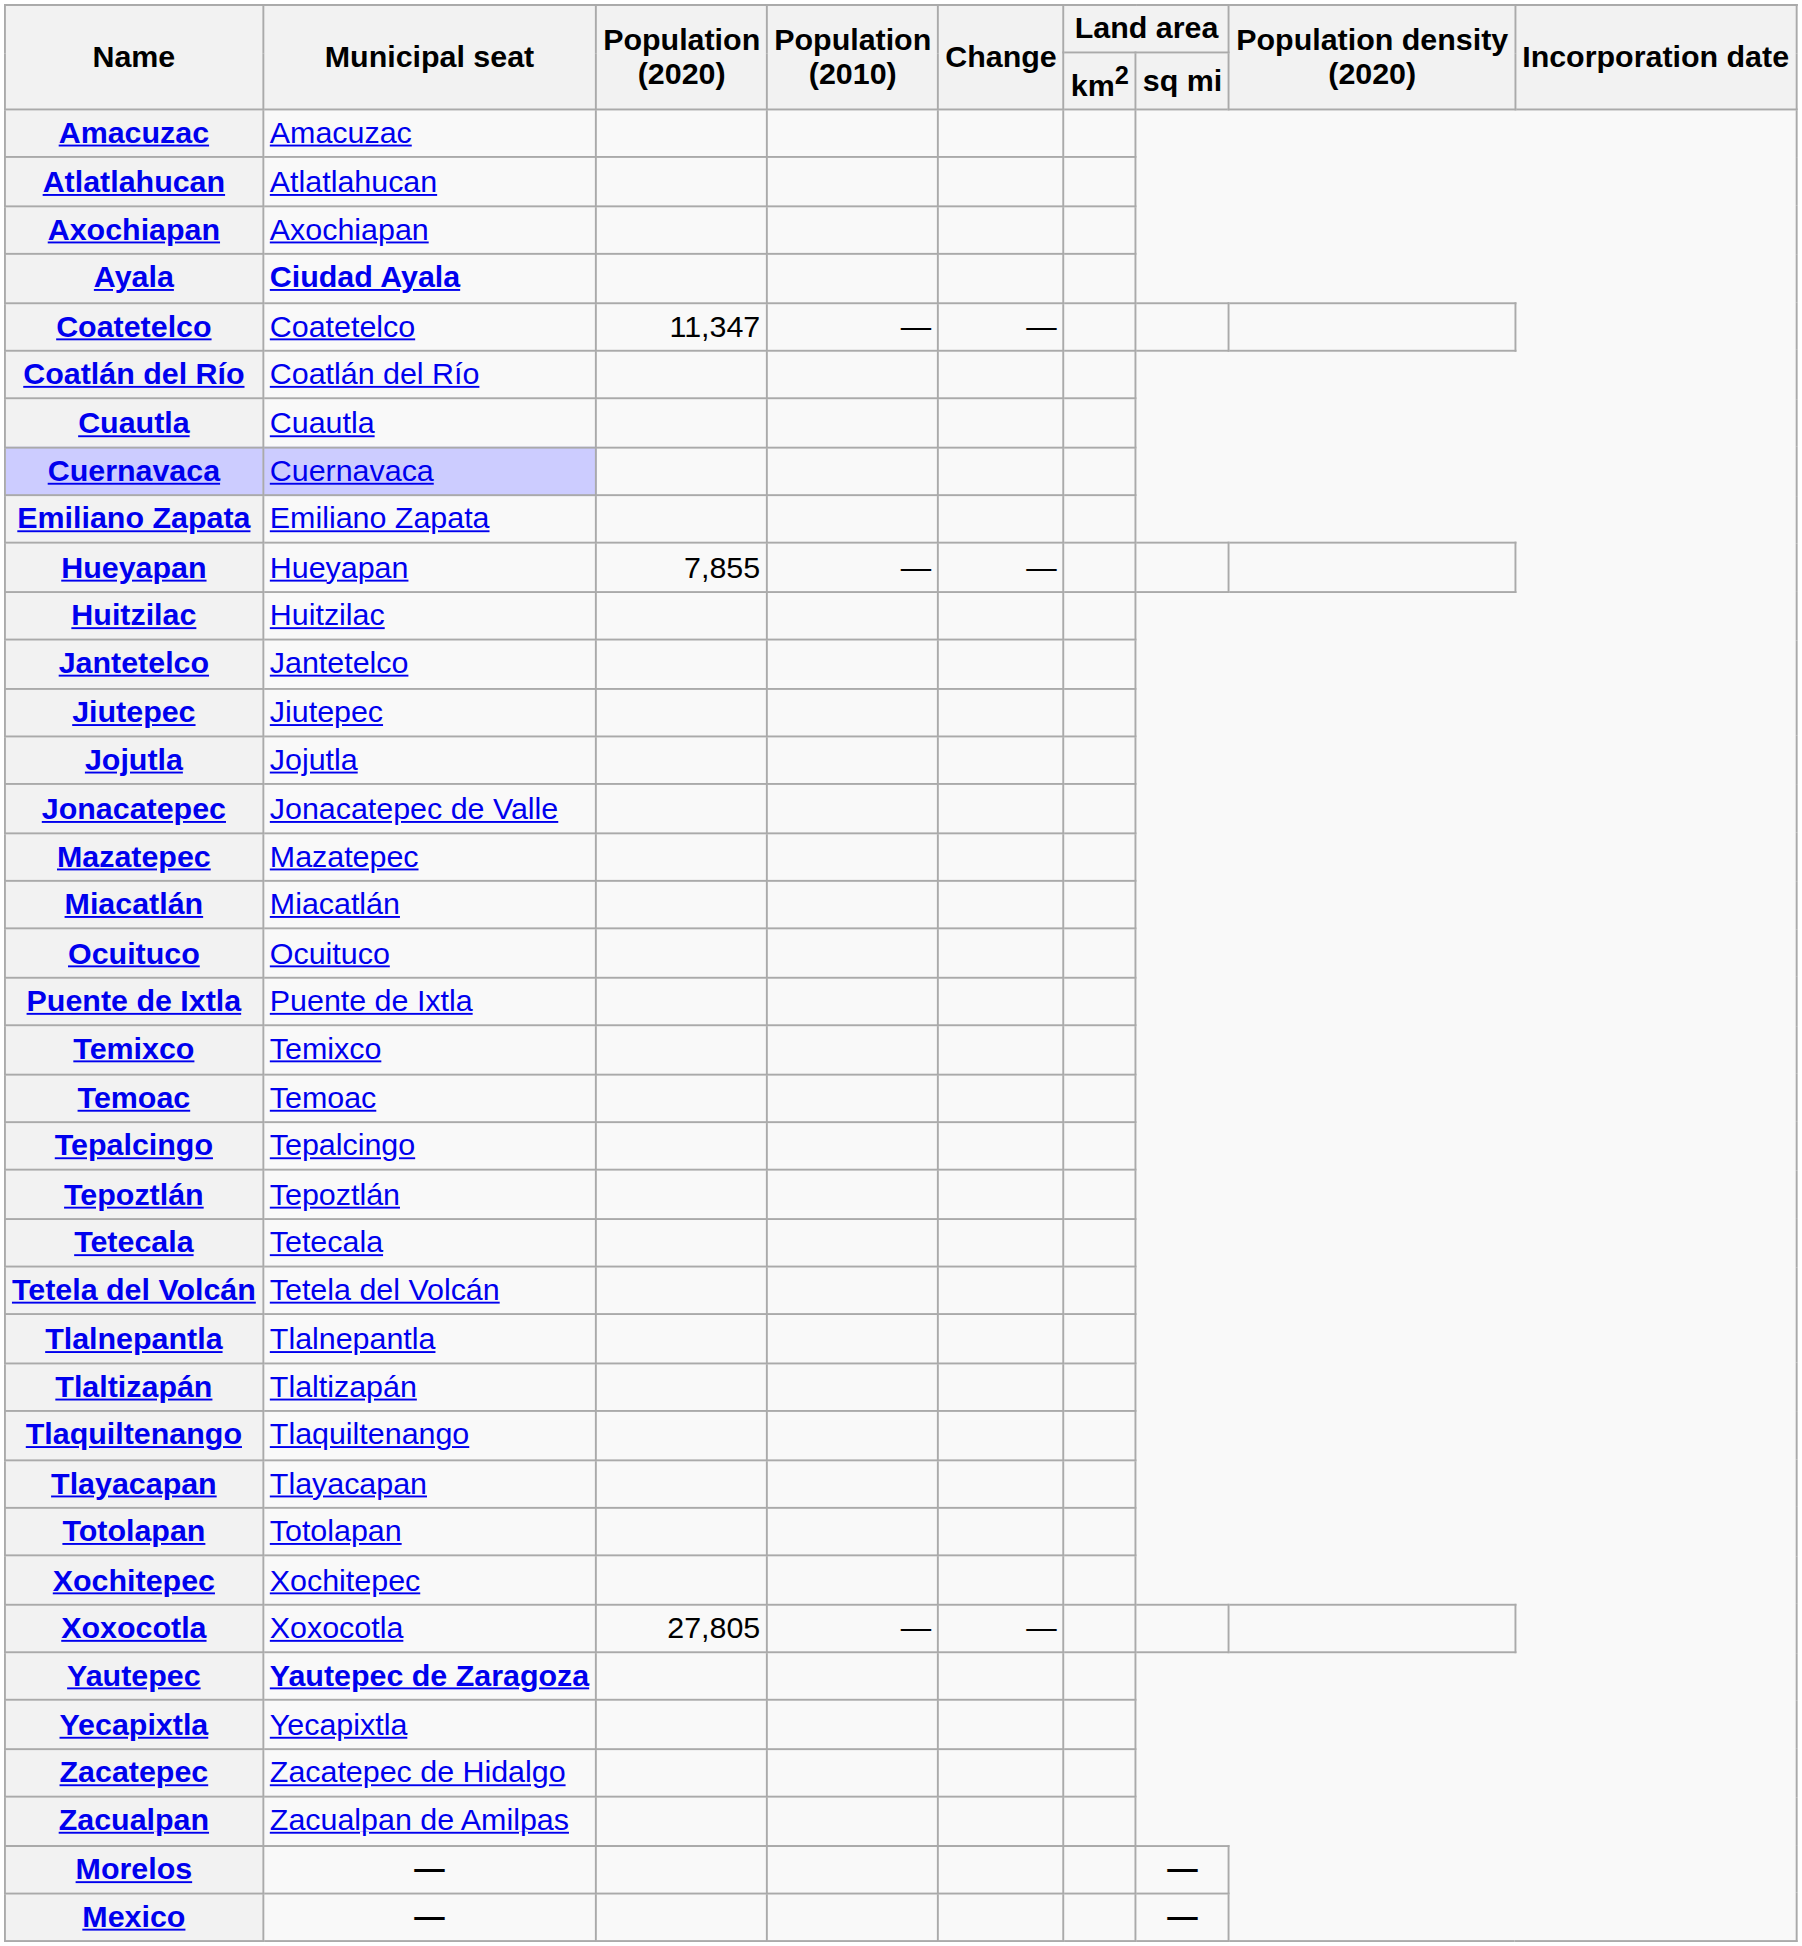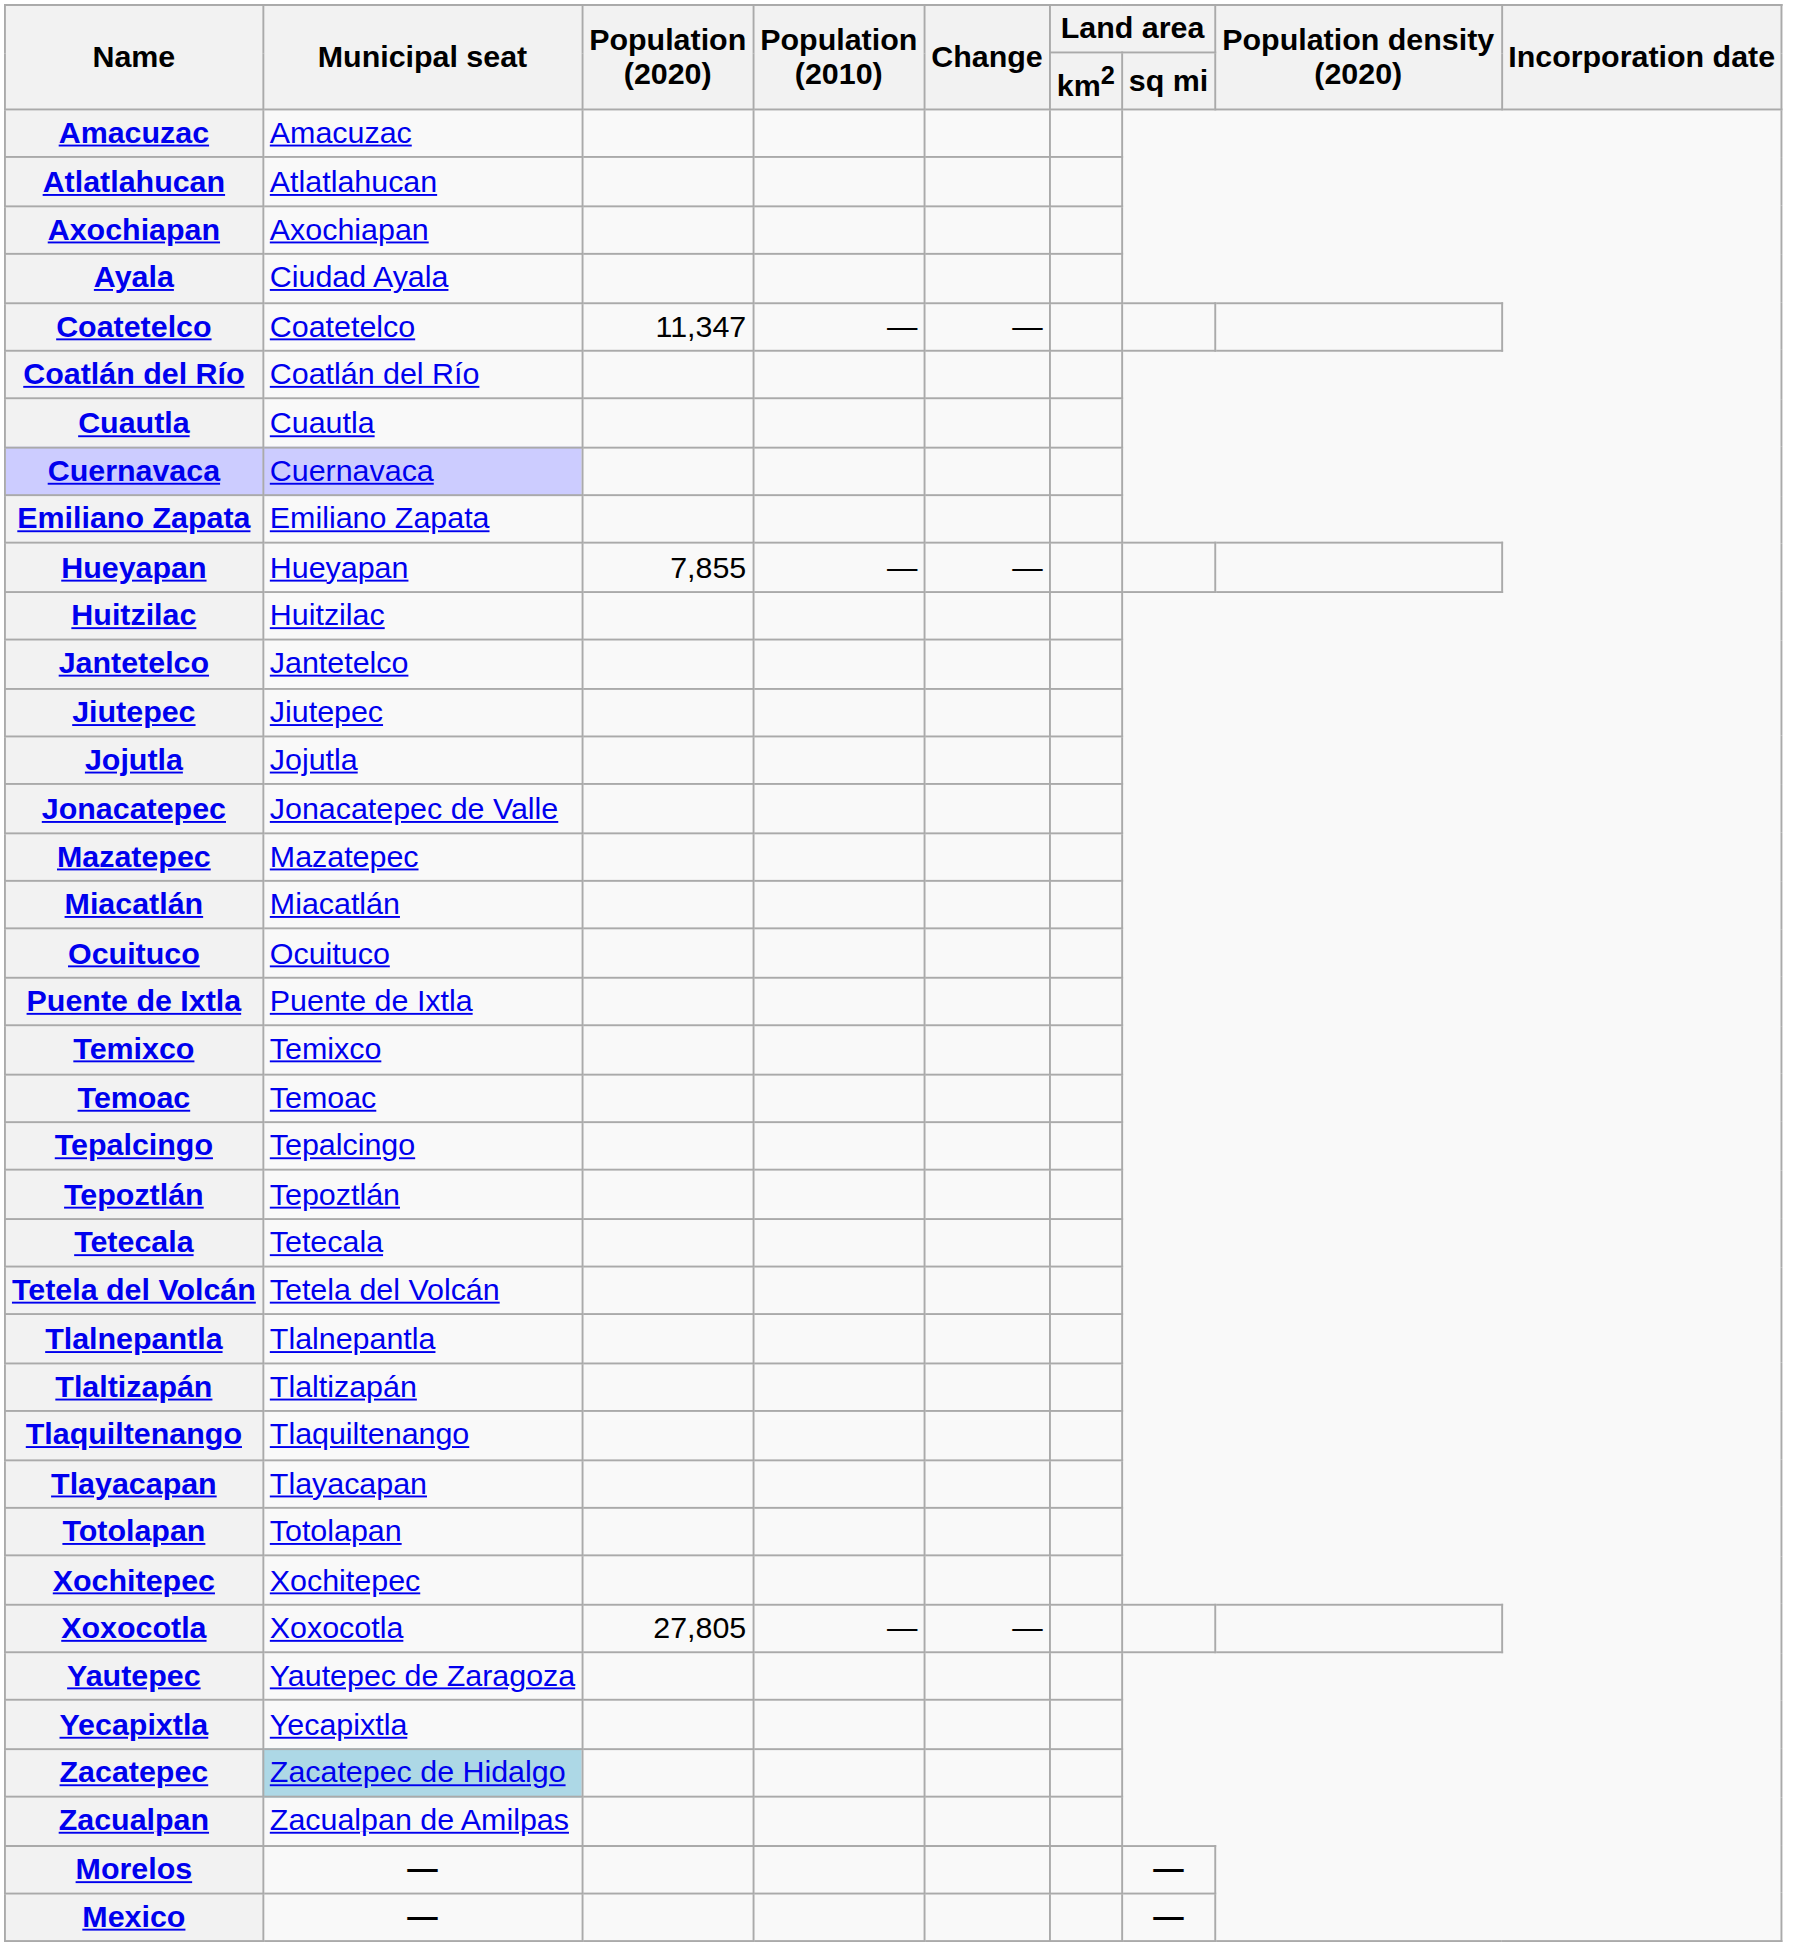(365, 277) bold -> (359, 277) normal
(429, 1676) bold -> (422, 1676) normal
(418, 1772) no background -> (418, 1772) lightblue background
